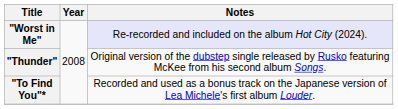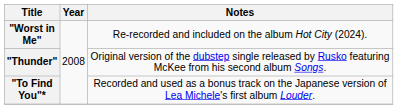(240, 34) lavender background -> (240, 34) no background
